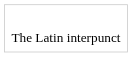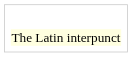(66, 37) no background -> (66, 37) lightyellow background
